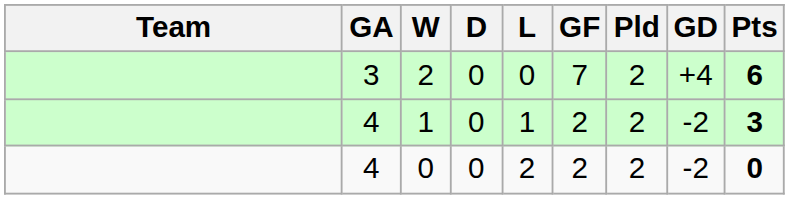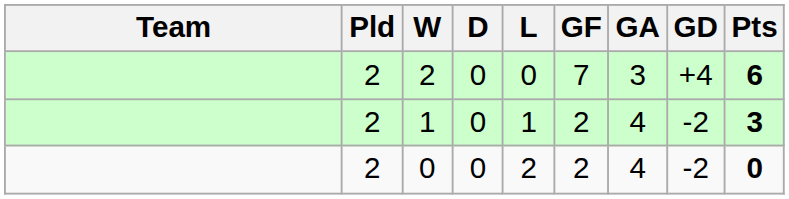columns swapped: (637, 27) <-> (371, 27)
